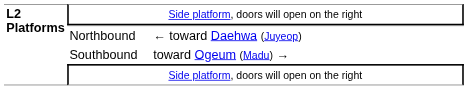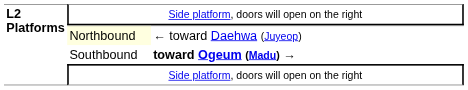(102, 35) no background -> (102, 35) lightyellow background
(221, 54) normal -> (225, 54) bold
